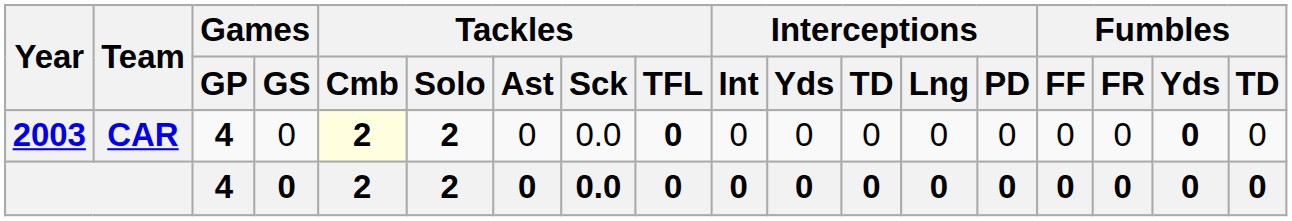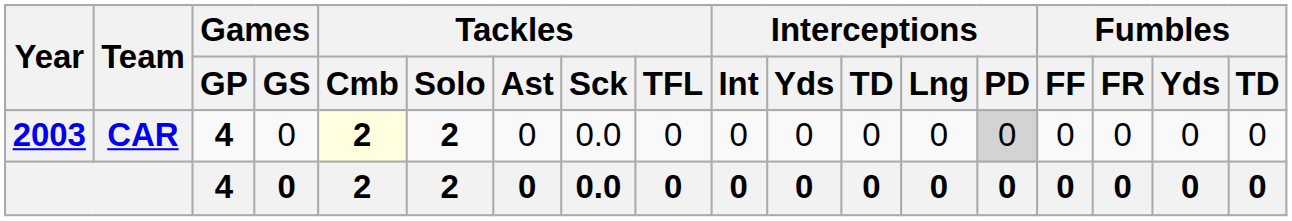(673, 135) bold -> (673, 135) normal
(1007, 135) no background -> (1007, 135) lightgrey background
(1190, 135) bold -> (1190, 135) normal
